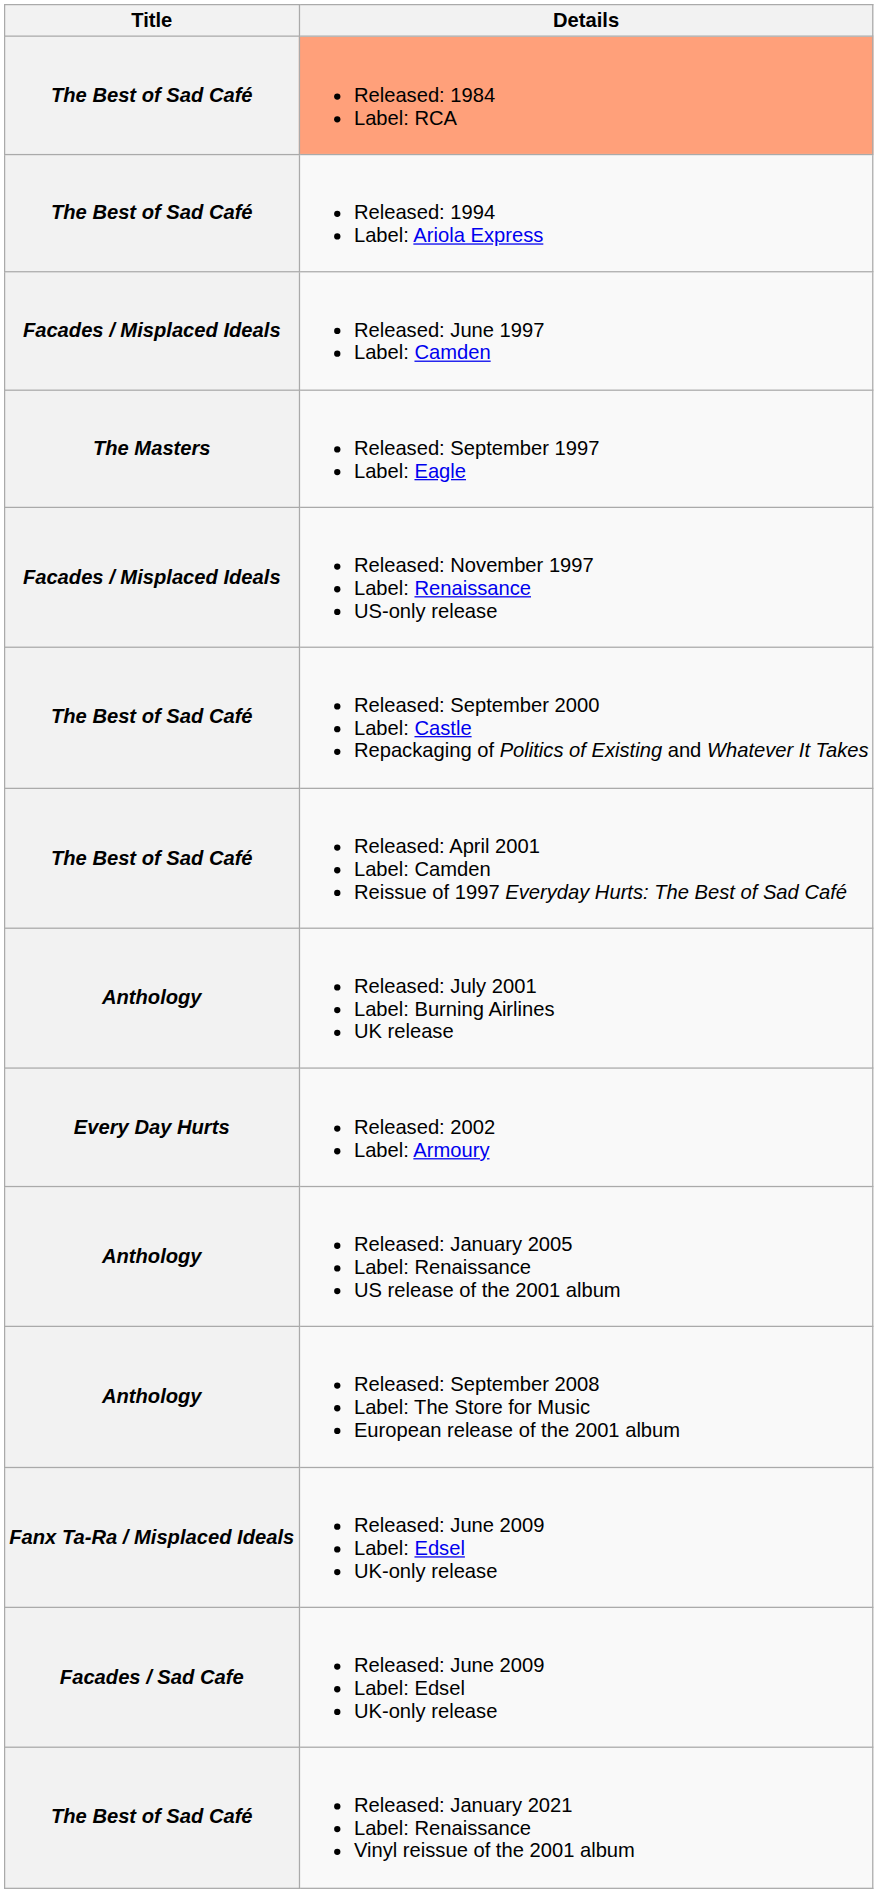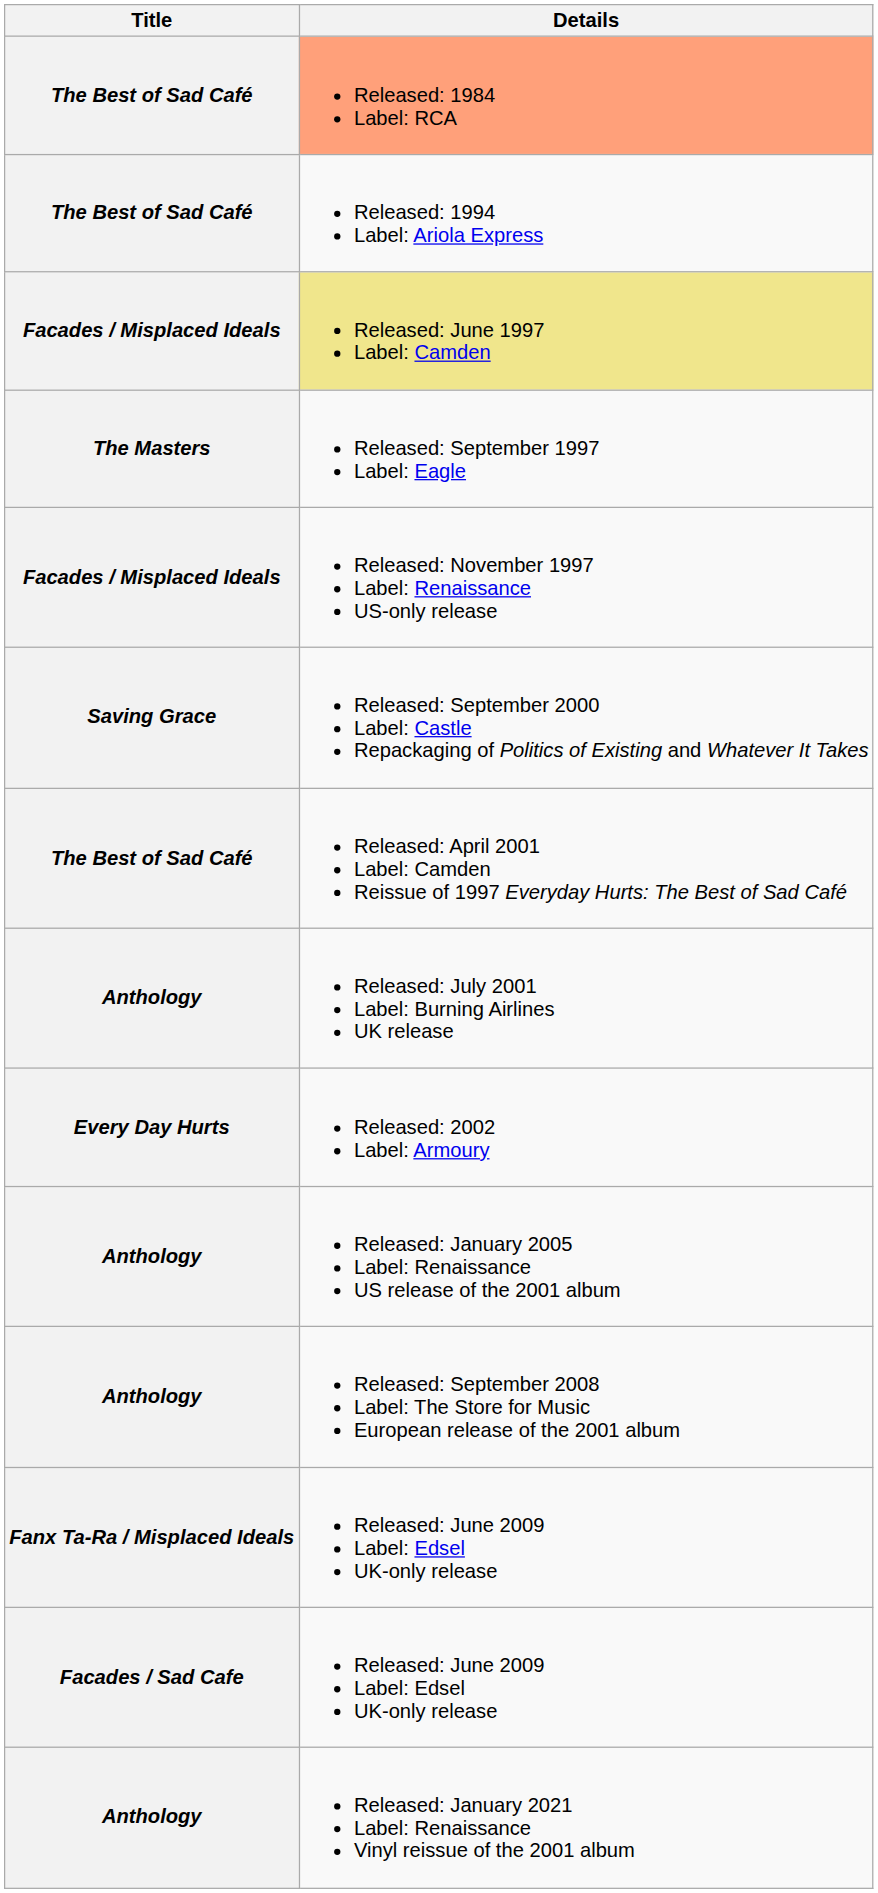(586, 342) no background -> (586, 342) khaki background
(152, 717) The Best of Sad Café -> (152, 717) Saving Grace
(152, 1817) The Best of Sad Café -> (152, 1817) Anthology
